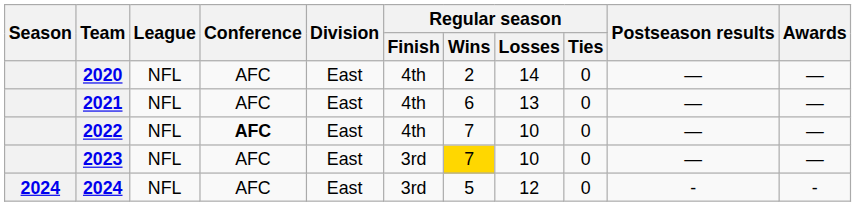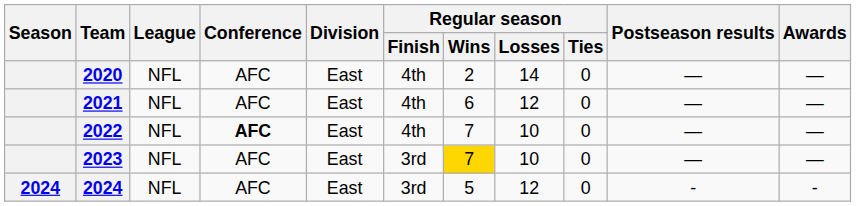(529, 103) 13 -> (529, 103) 12
